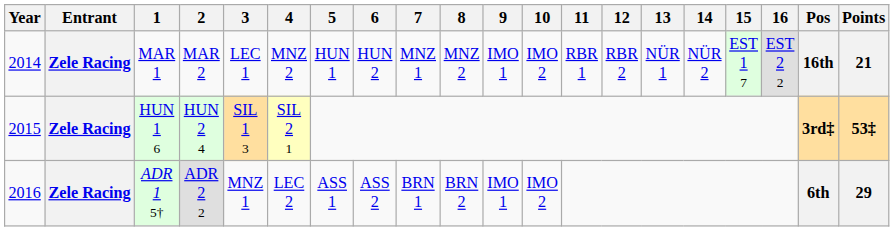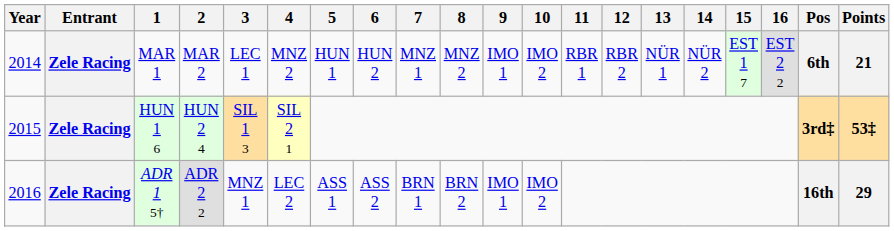(818, 63) 16th -> (818, 63) 6th
(818, 192) 6th -> (818, 192) 16th
